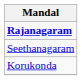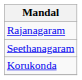(39, 30) bold -> (36, 30) normal
